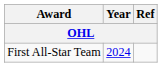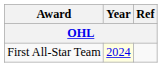(118, 52) no background -> (118, 52) lightyellow background
